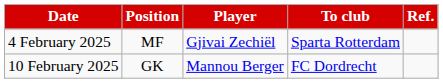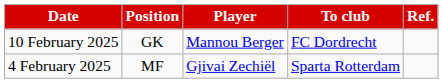rows swapped: (59, 41) <-> (63, 66)
